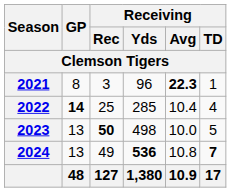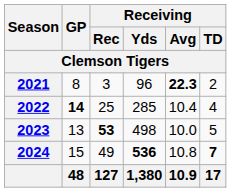(213, 84) 1 -> (213, 84) 2
(106, 130) 50 -> (106, 130) 53
(76, 152) 13 -> (76, 152) 15
